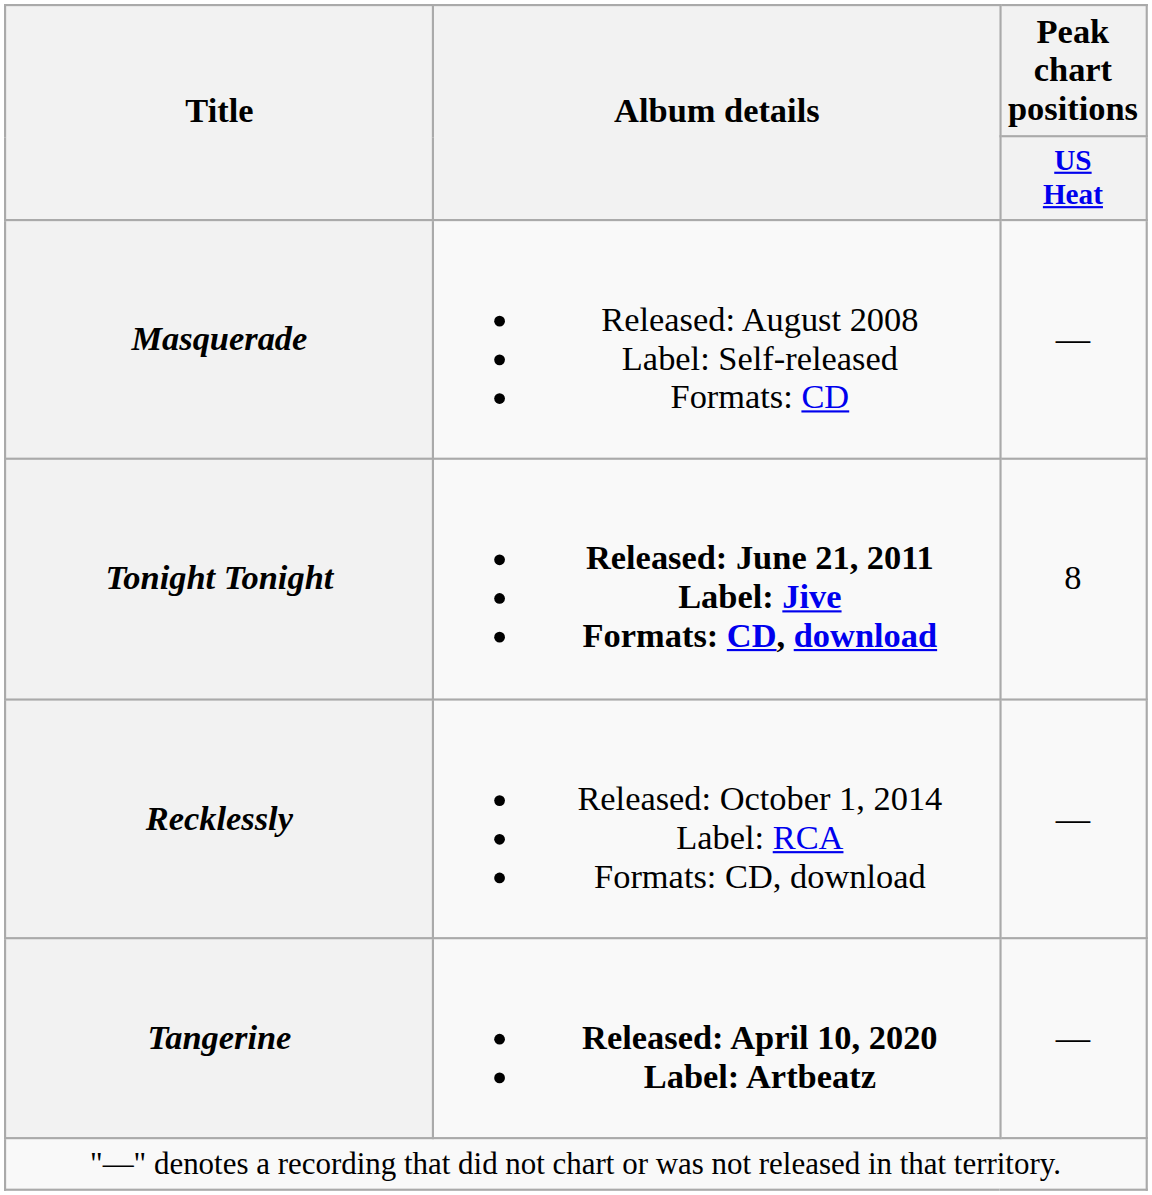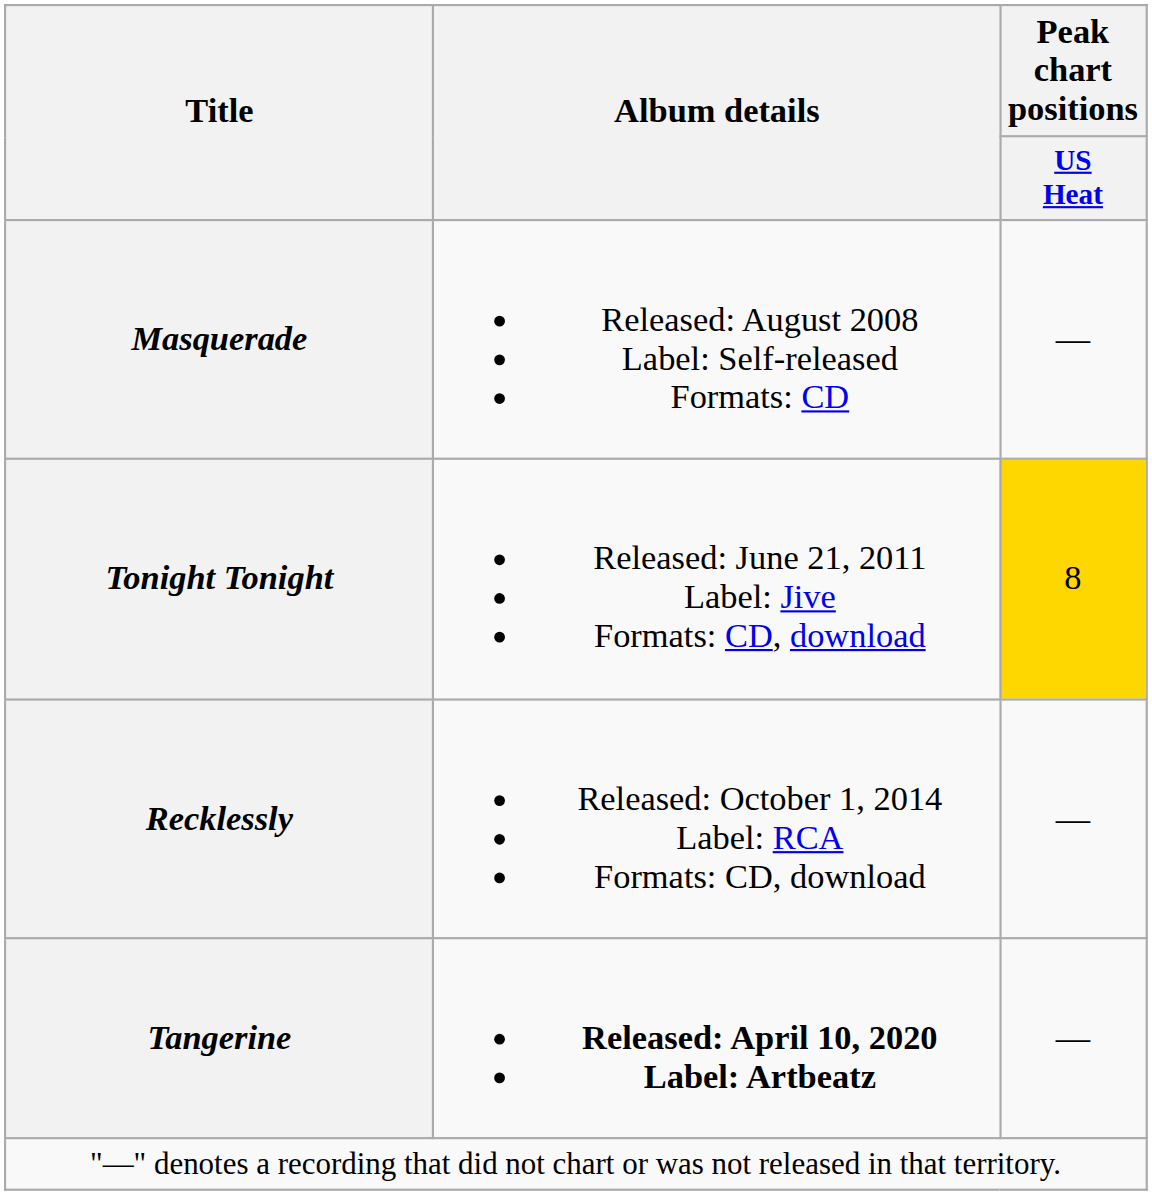(717, 598) bold -> (717, 598) normal
(1073, 578) no background -> (1073, 578) gold background
